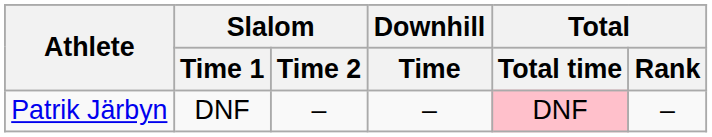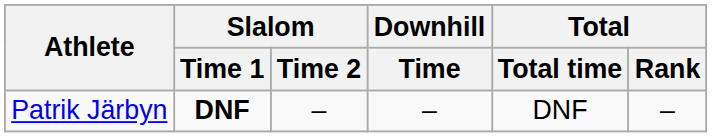(222, 111) normal -> (222, 111) bold
(560, 111) pink background -> (560, 111) no background
